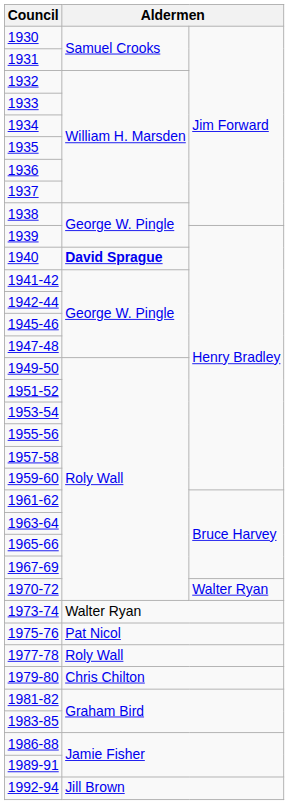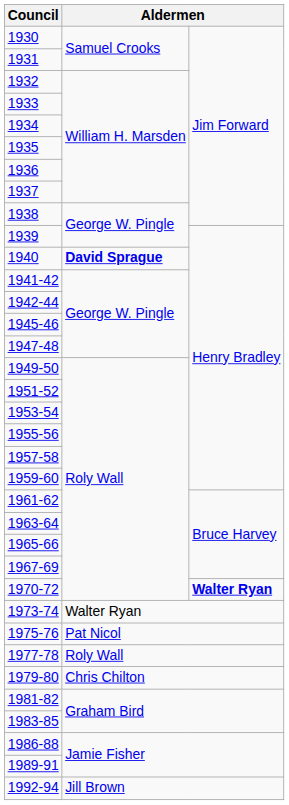(230, 589) normal -> (232, 589) bold
